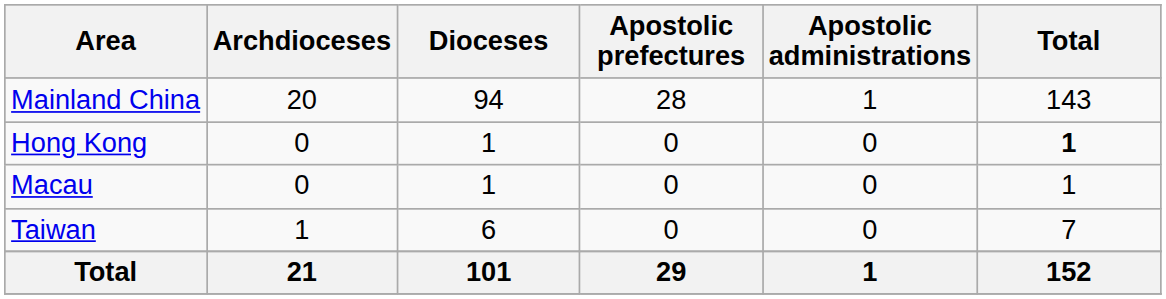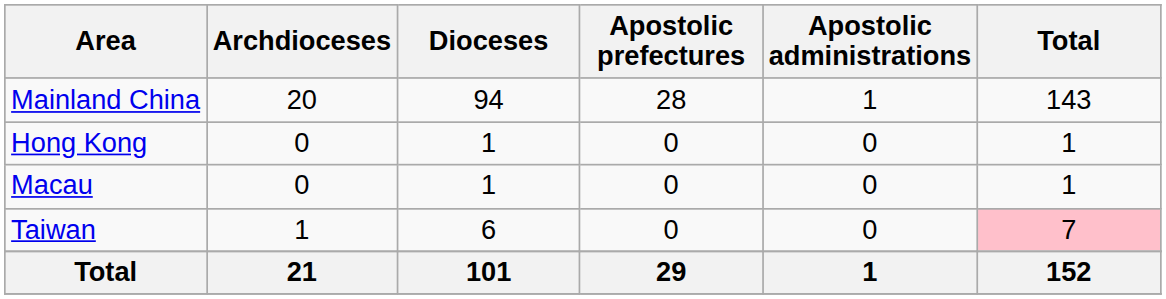(1069, 142) bold -> (1069, 142) normal
(1069, 229) no background -> (1069, 229) pink background
